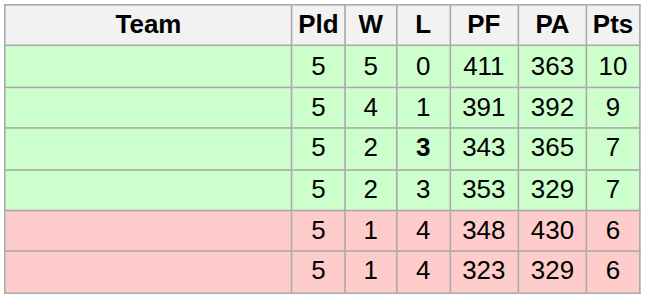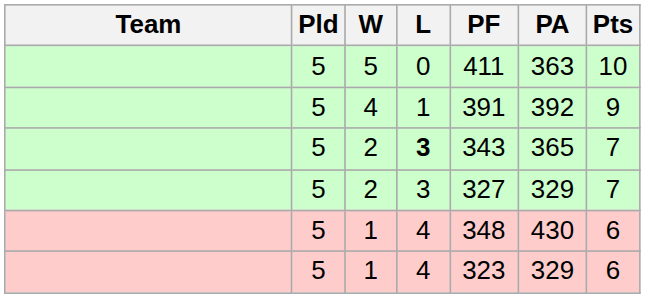(484, 189) 353 -> (484, 189) 327
